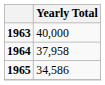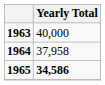(53, 70) normal -> (53, 70) bold
